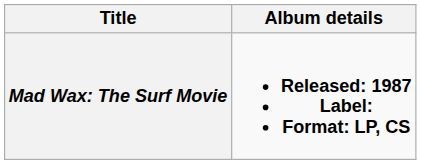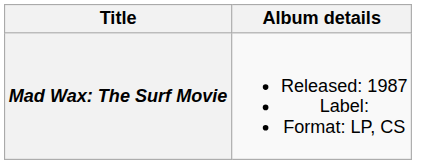(324, 106) bold -> (322, 106) normal
